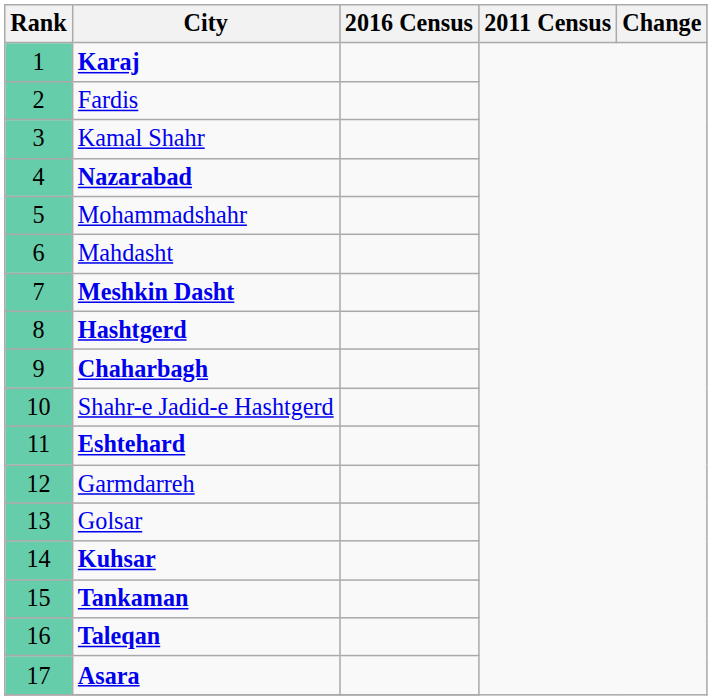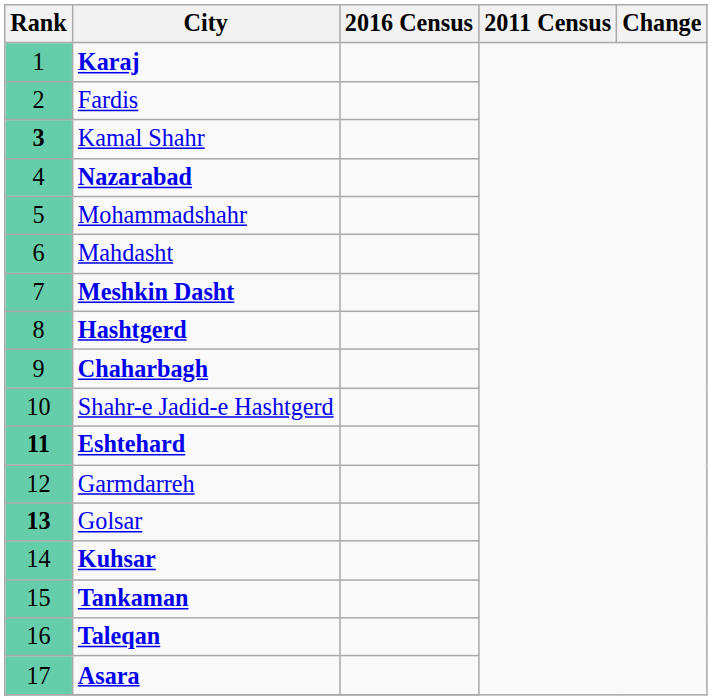(39, 138) normal -> (39, 138) bold
(39, 445) normal -> (39, 445) bold
(39, 521) normal -> (39, 521) bold
